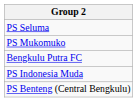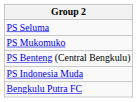(44, 58) Bengkulu Putra FC -> (68, 58) PS Benteng (Central Bengkulu)
(68, 89) PS Benteng (Central Bengkulu) -> (44, 89) Bengkulu Putra FC
